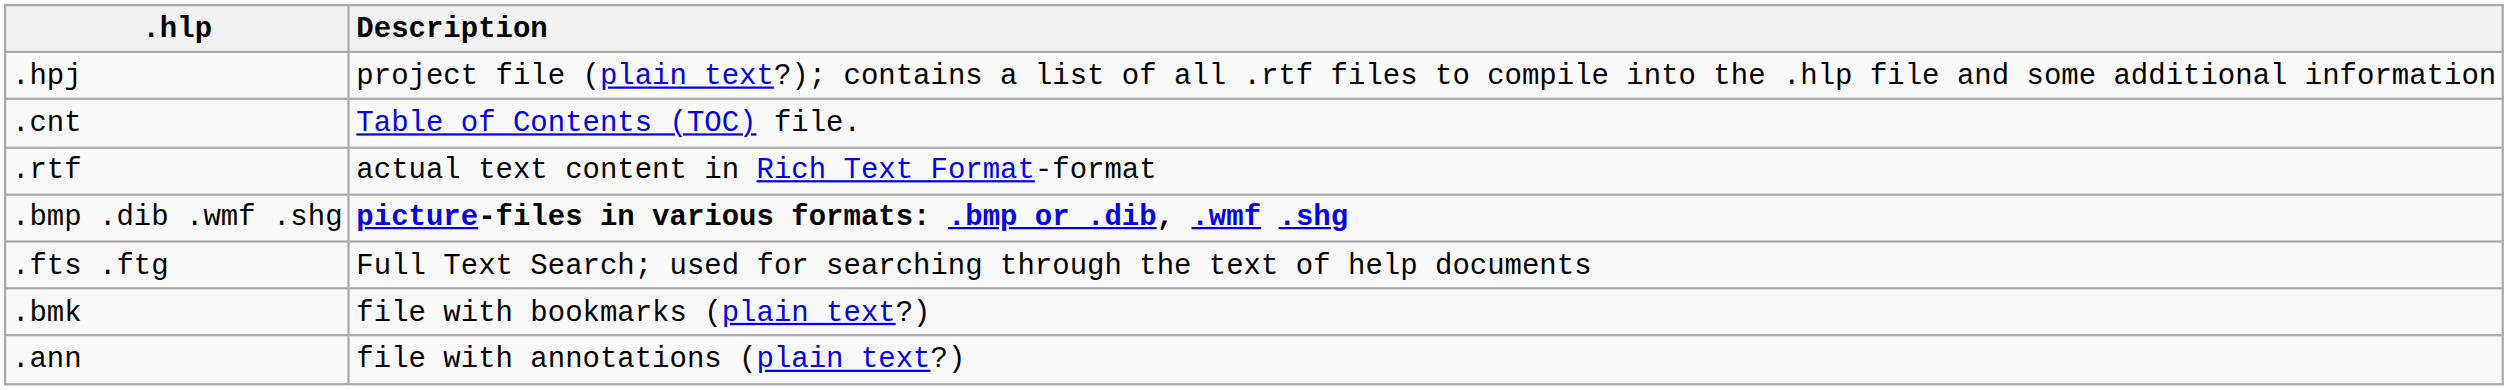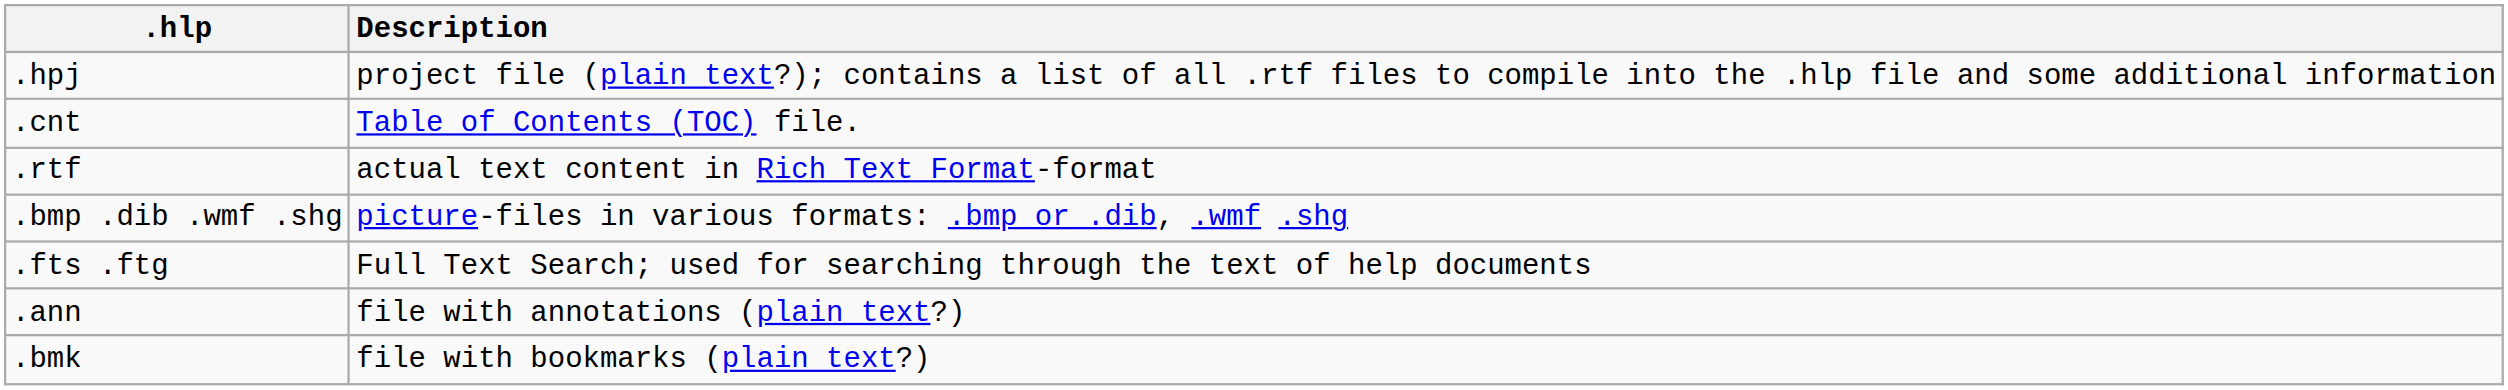(852, 218) bold -> (852, 218) normal
rows swapped: (47, 359) <-> (47, 312)
